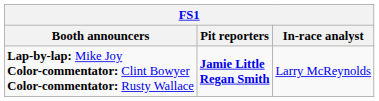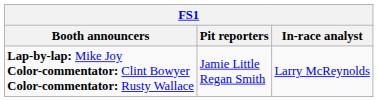(235, 71) bold -> (233, 71) normal
